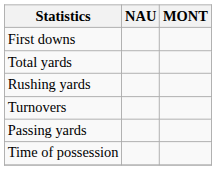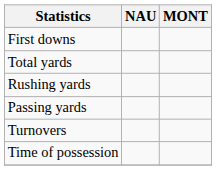rows swapped: (47, 130) <-> (37, 107)
